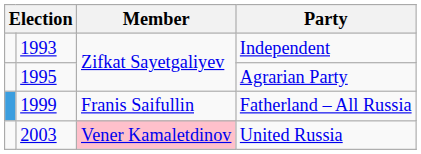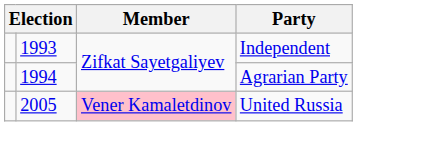(38, 76) 1995 -> (38, 76) 1994
- row: (326, 105)
(38, 134) 2003 -> (38, 105) 2005
